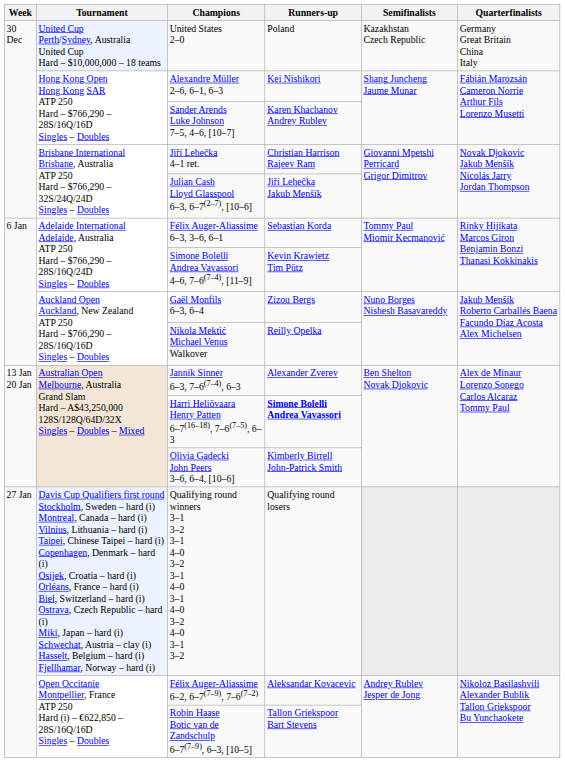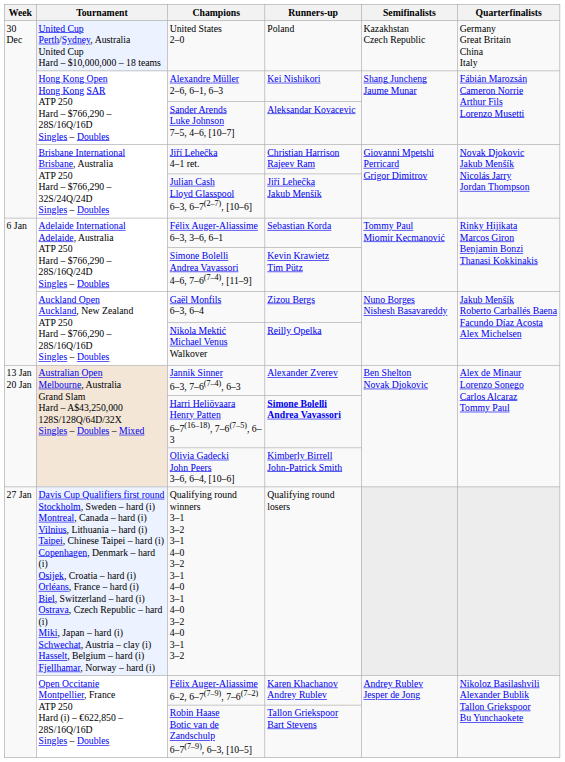(303, 115) Karen Khachanov Andrey Rublev -> (311, 109) Aleksandar Kovacevic
(311, 683) Aleksandar Kovacevic -> (303, 689) Karen Khachanov Andrey Rublev
